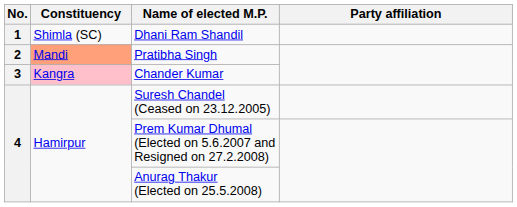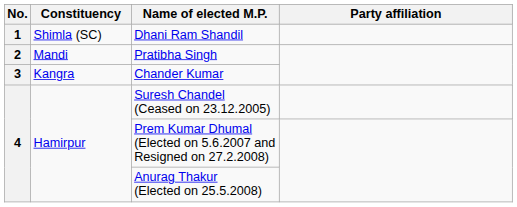(51, 54) lightsalmon background -> (51, 54) no background
(54, 74) pink background -> (54, 74) no background
